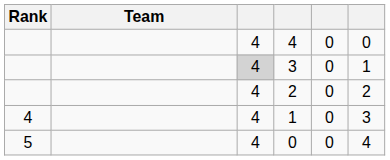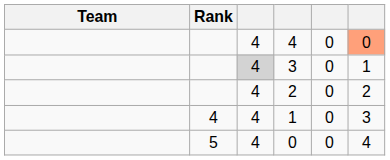columns swapped: (28, 17) <-> (144, 17)
(366, 42) no background -> (366, 42) lightsalmon background
